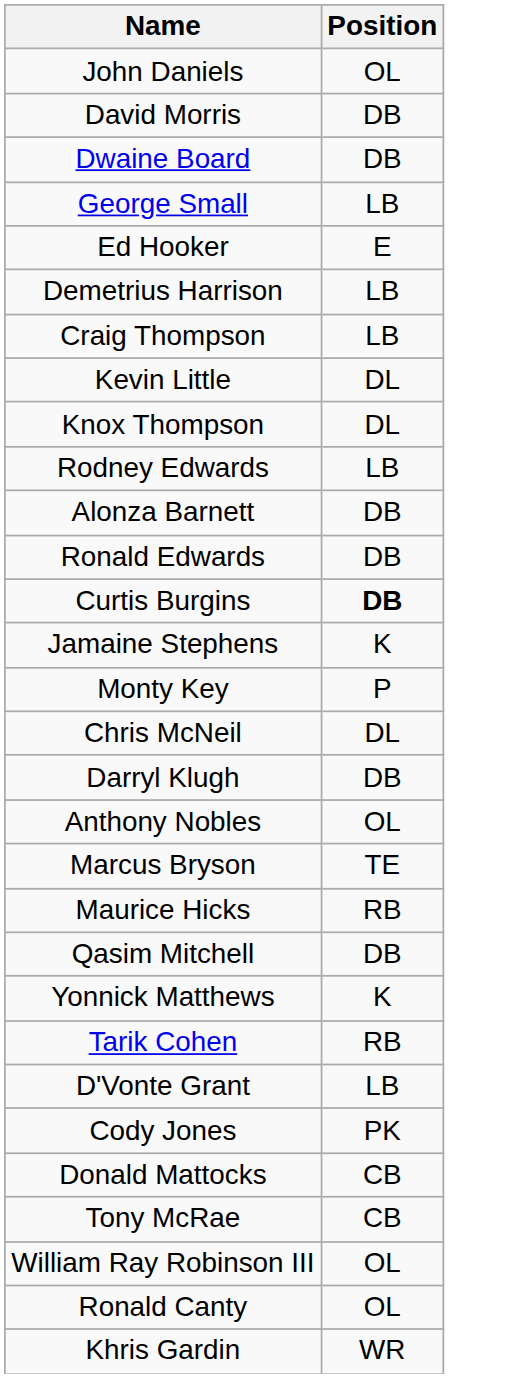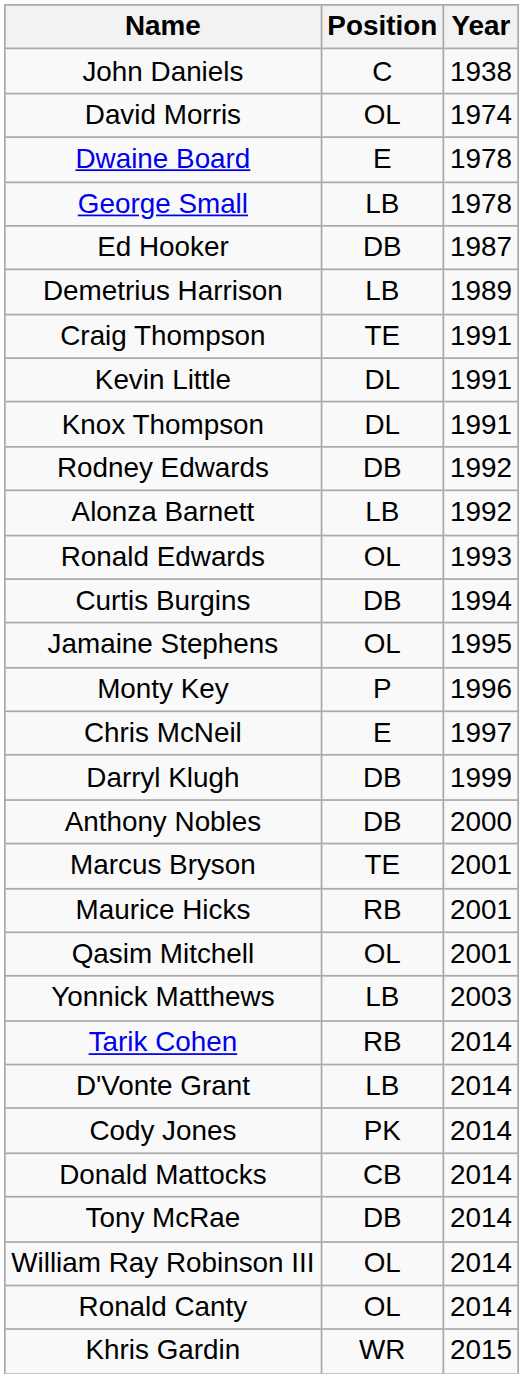+ column: (481, 26)
(382, 70) OL -> (382, 70) C
(382, 114) DB -> (382, 114) OL
(382, 159) DB -> (382, 159) E
(382, 247) E -> (382, 247) DB
(382, 335) LB -> (382, 335) TE
(382, 468) LB -> (382, 468) DB
(382, 512) DB -> (382, 512) LB
(382, 556) DB -> (382, 556) OL
(382, 600) bold -> (382, 600) normal
(382, 644) K -> (382, 644) OL
(382, 733) DL -> (382, 733) E
(382, 821) OL -> (382, 821) DB
(382, 953) DB -> (382, 953) OL
(382, 997) K -> (382, 997) LB
(382, 1218) CB -> (382, 1218) DB
